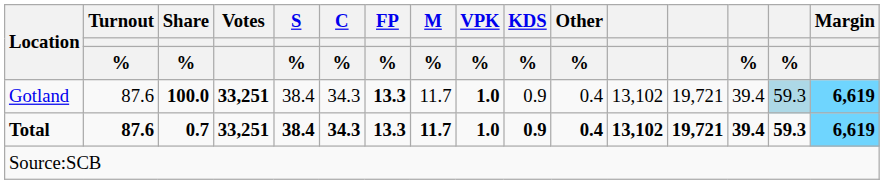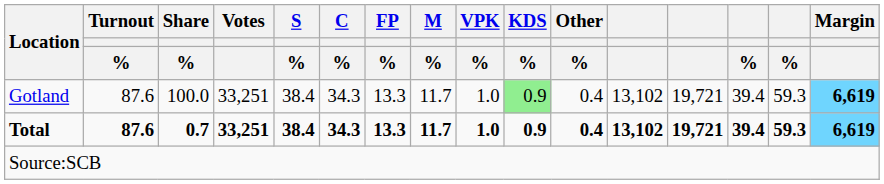(188, 96) bold -> (188, 96) normal
(243, 96) bold -> (243, 96) normal
(390, 96) bold -> (390, 96) normal
(488, 96) bold -> (488, 96) normal
(535, 96) no background -> (535, 96) lightgreen background
(790, 96) lightblue background -> (790, 96) no background
